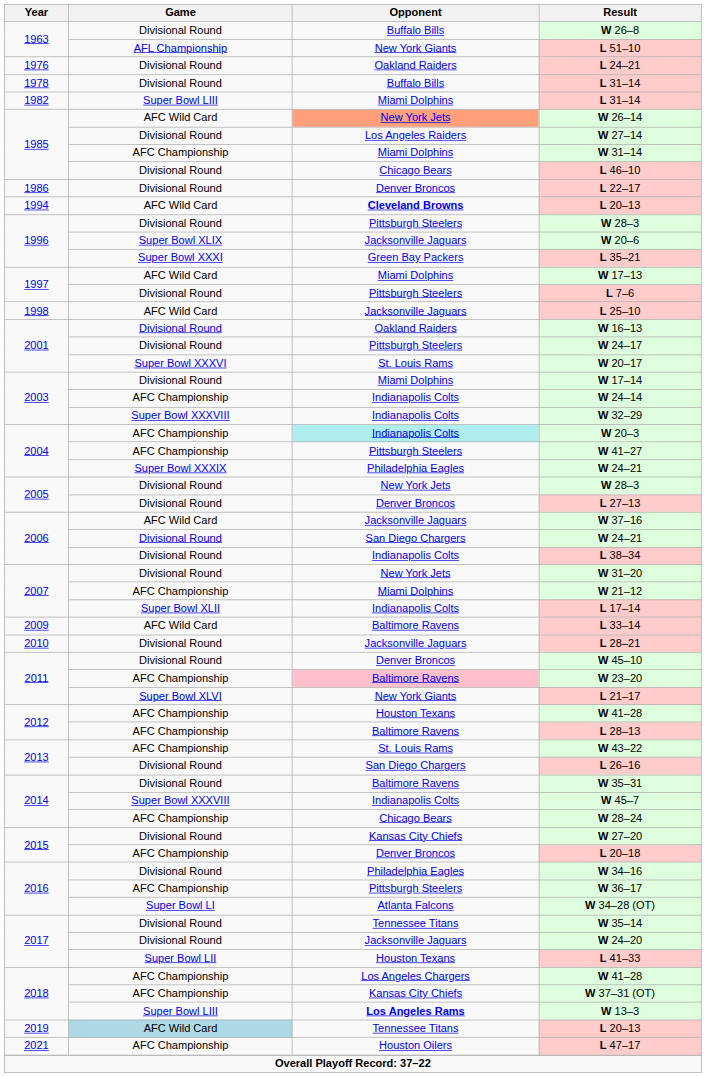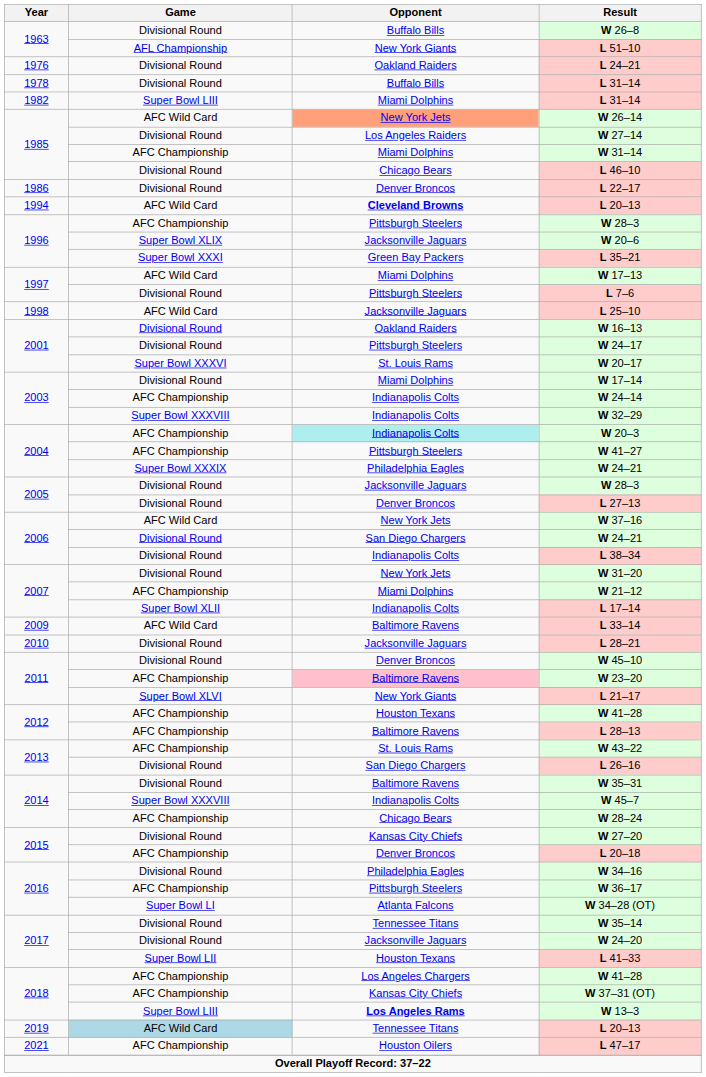(180, 223) Divisional Round -> (180, 223) AFC Championship
(416, 485) New York Jets -> (416, 485) Jacksonville Jaguars
(416, 521) Jacksonville Jaguars -> (416, 521) New York Jets
